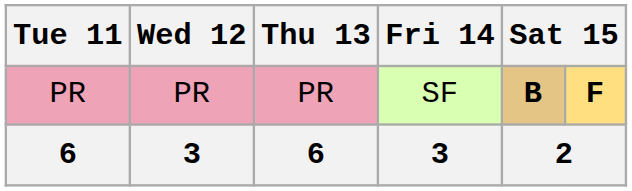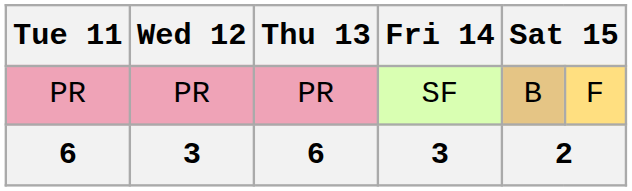(533, 95) bold -> (533, 95) normal
(595, 95) bold -> (595, 95) normal
